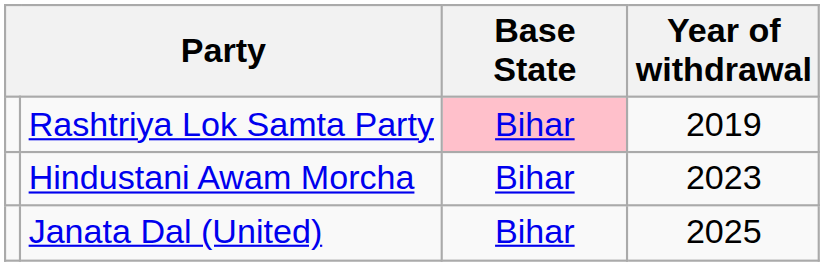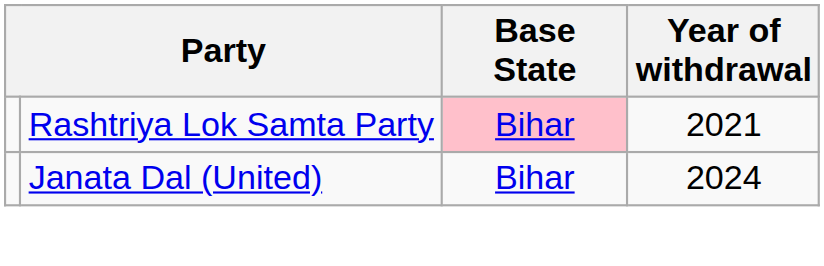(724, 123) 2019 -> (724, 123) 2021
- row: (222, 177)
(724, 232) 2025 -> (724, 177) 2024
